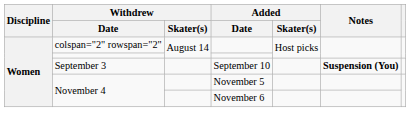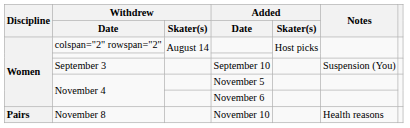(361, 66) bold -> (359, 66) normal
+ row: (80, 114)
